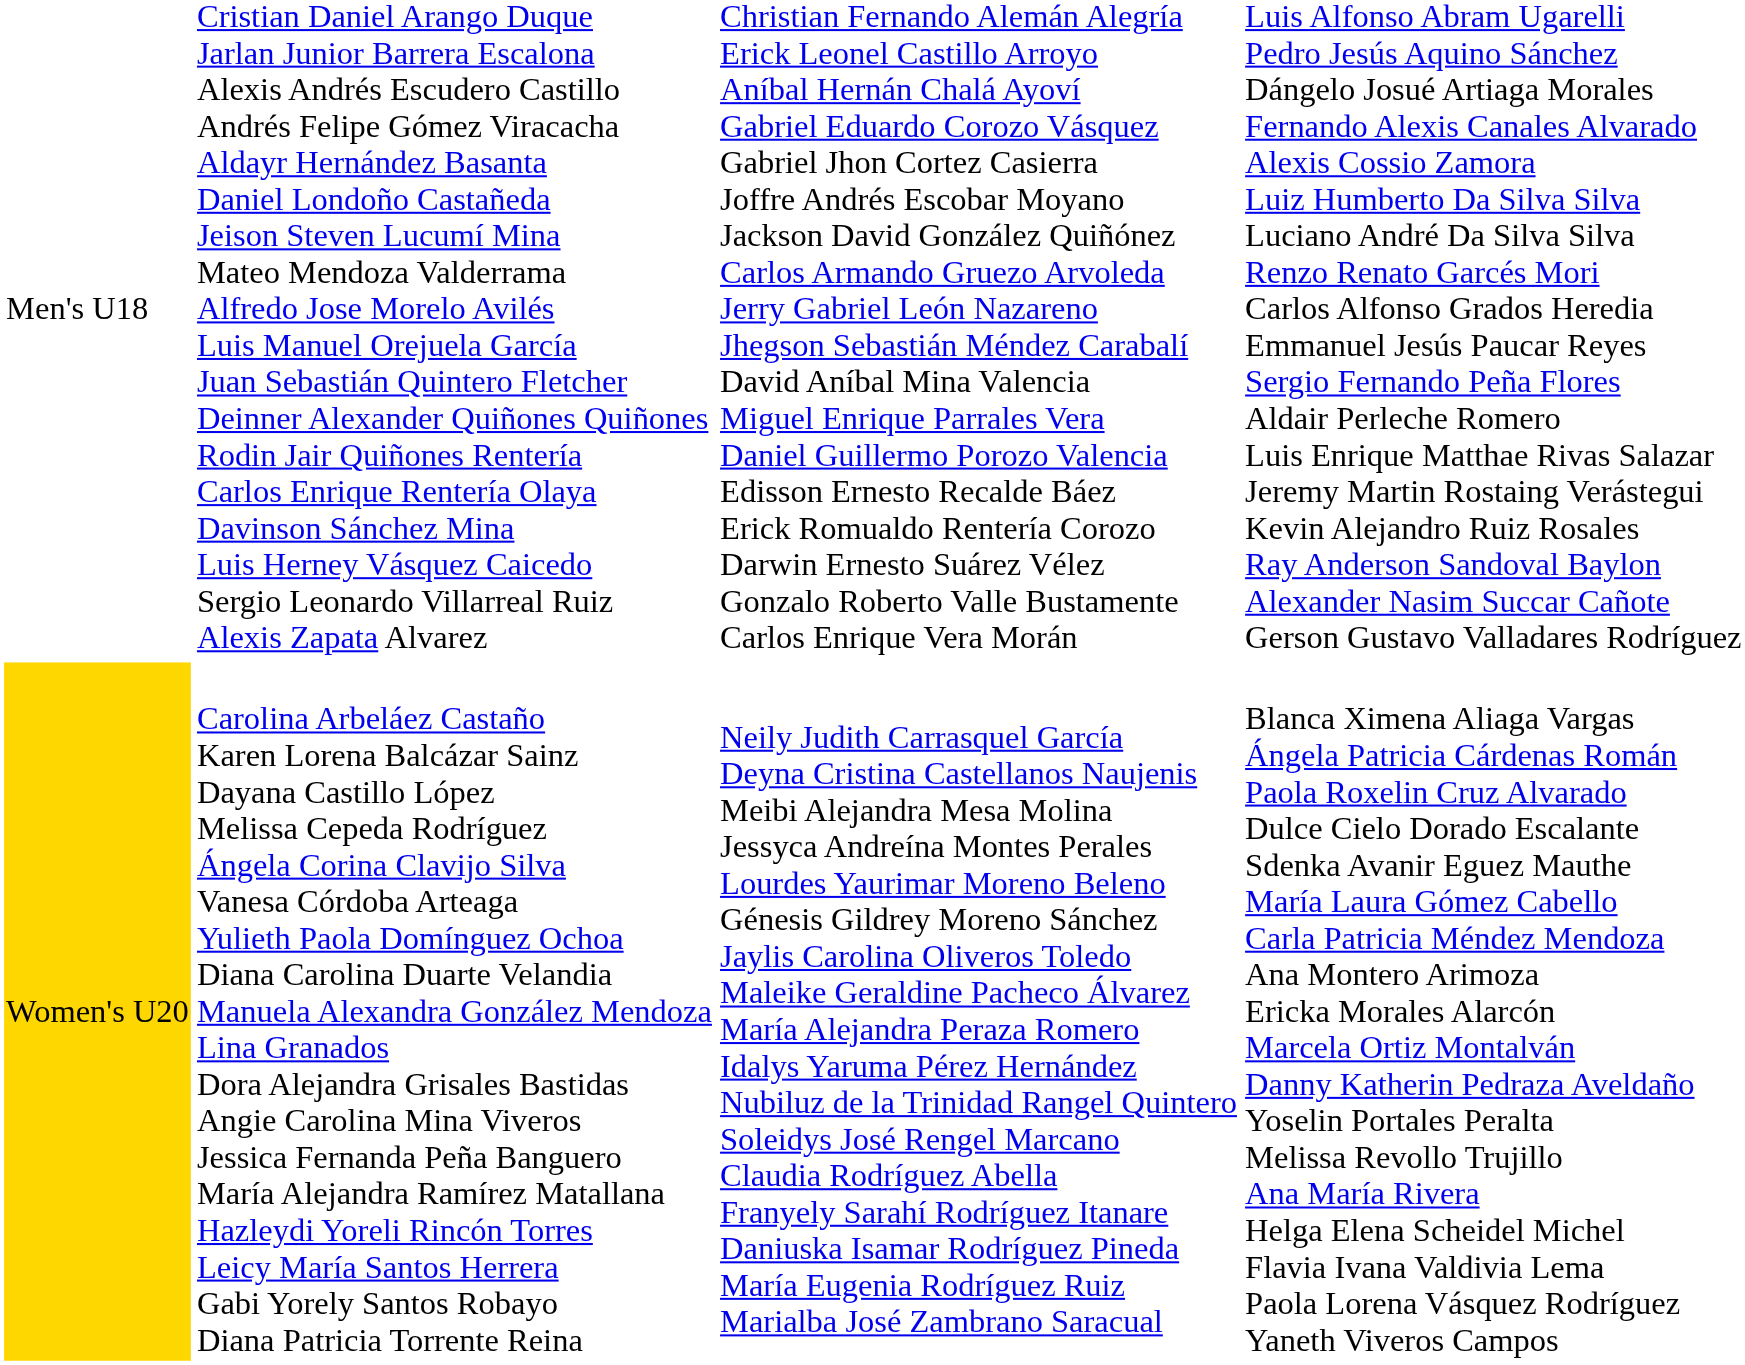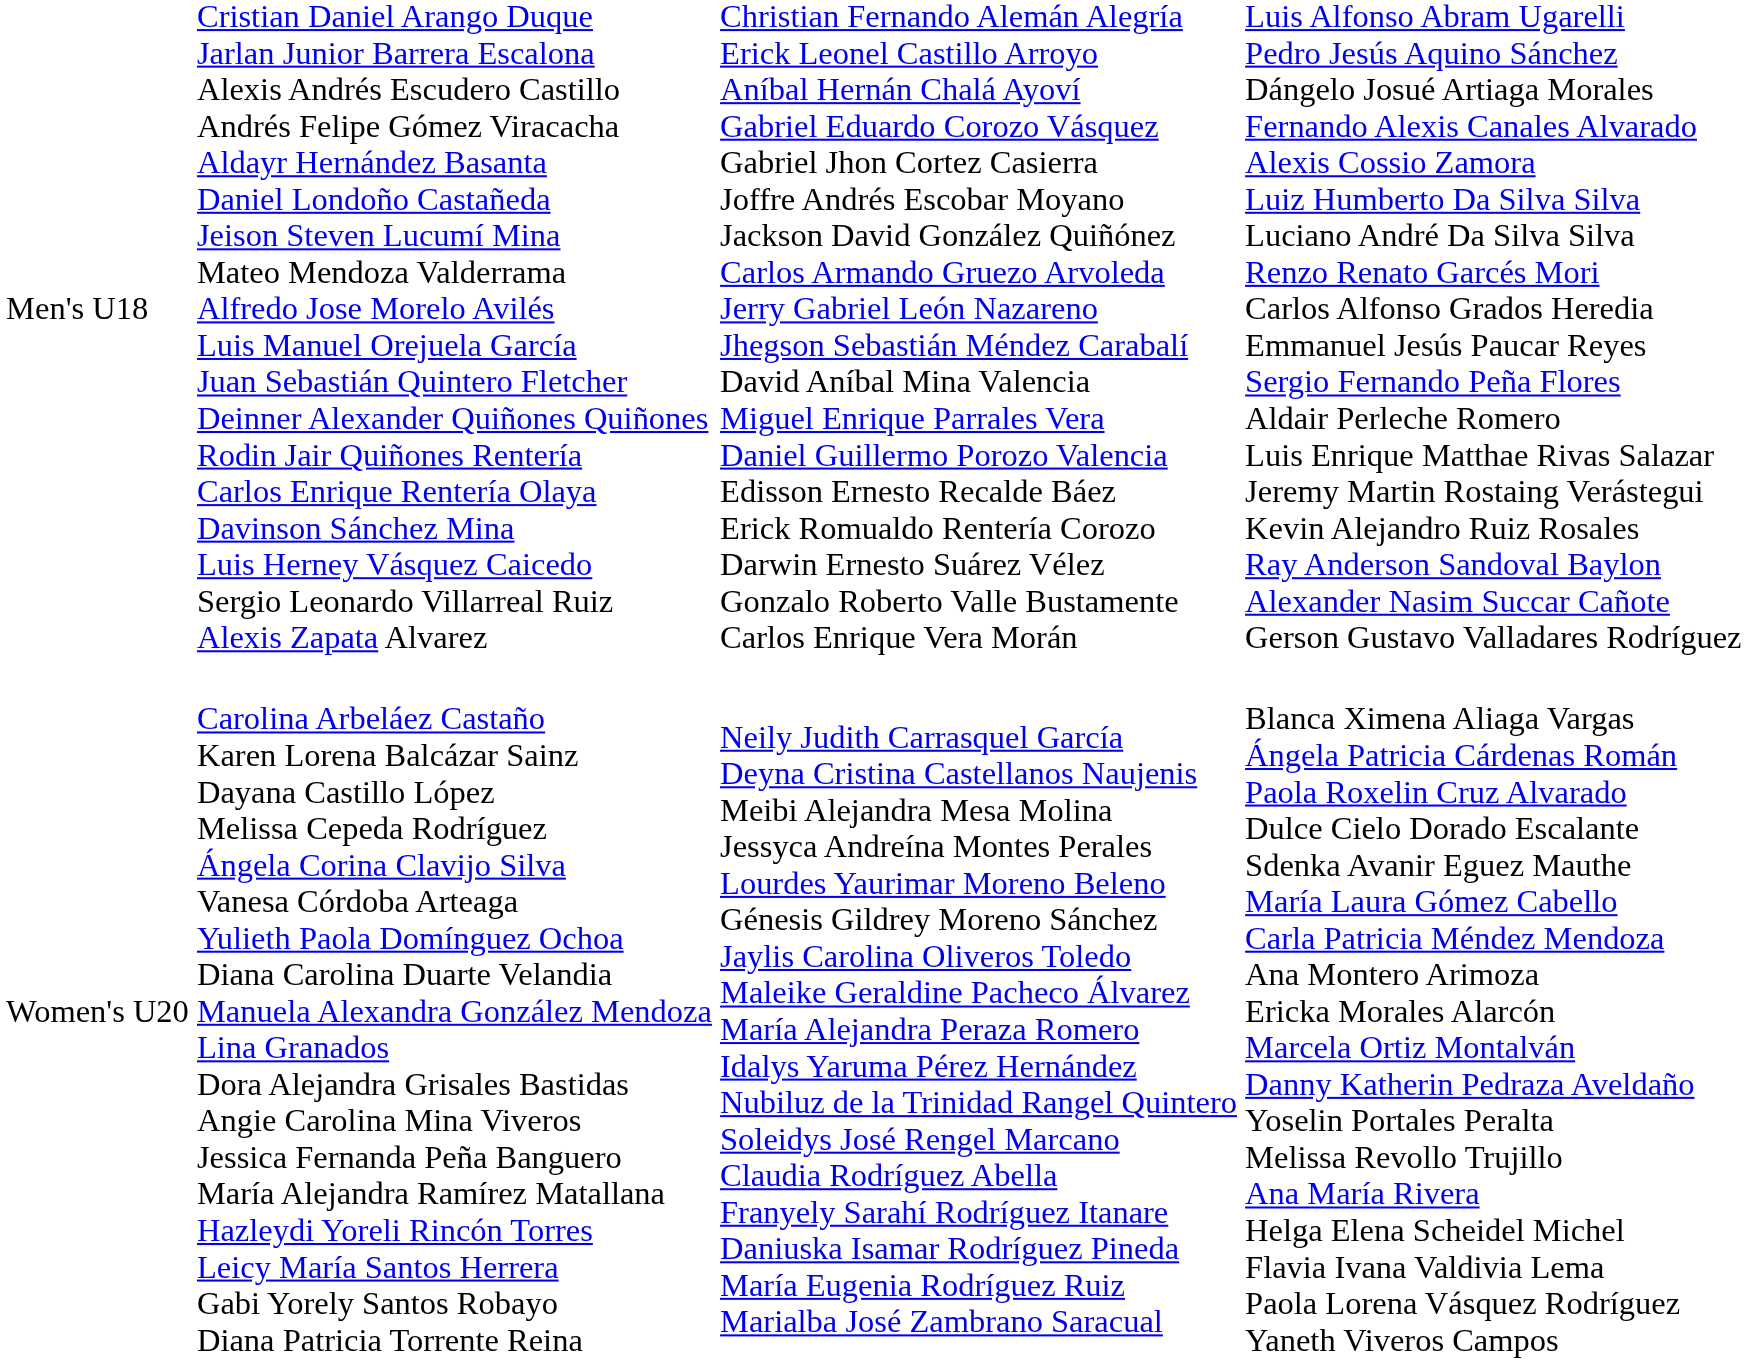(97, 1011) gold background -> (97, 1011) no background
